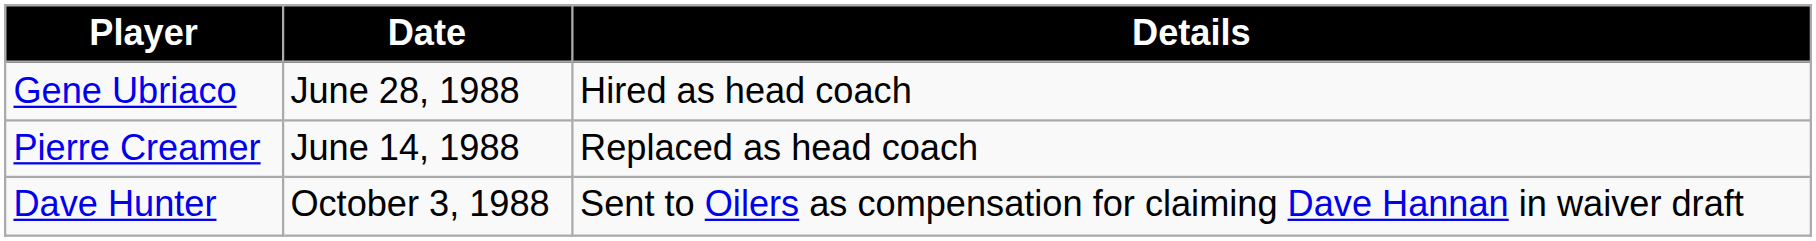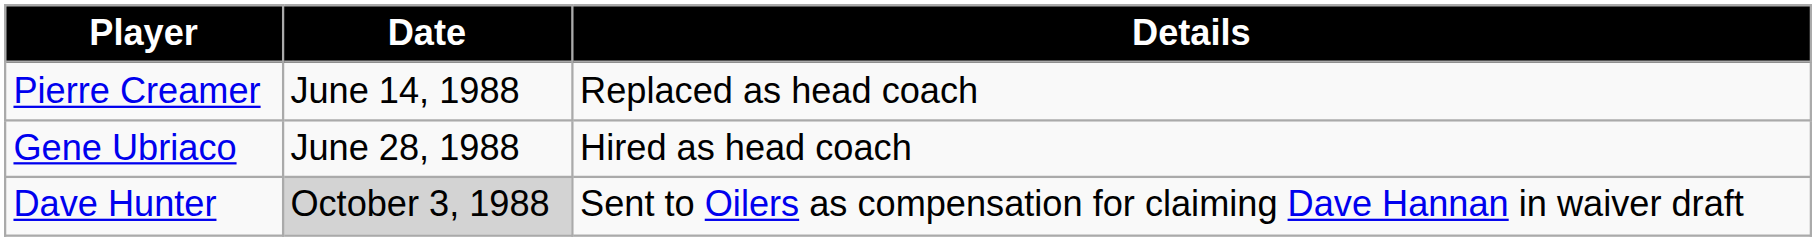rows swapped: (137, 147) <-> (125, 90)
(420, 205) no background -> (420, 205) lightgrey background
